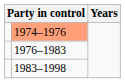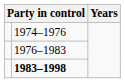(40, 31) lightsalmon background -> (40, 31) no background
(40, 68) normal -> (40, 68) bold
